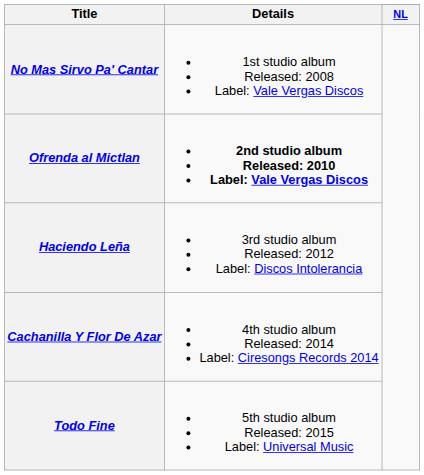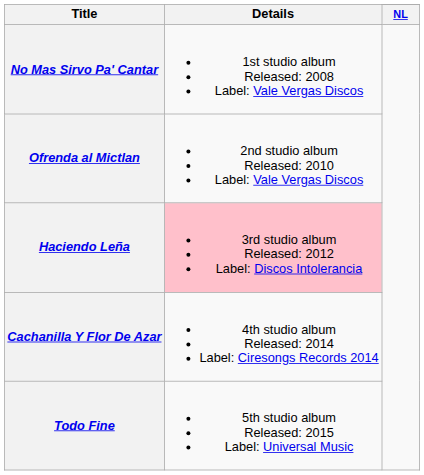(273, 166) bold -> (273, 166) normal
(273, 255) no background -> (273, 255) pink background
